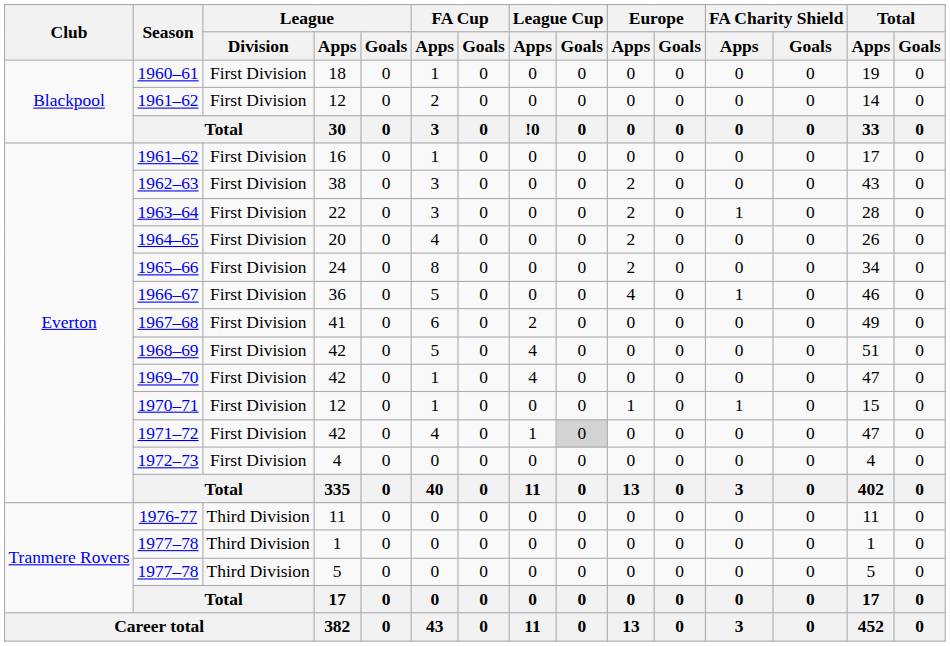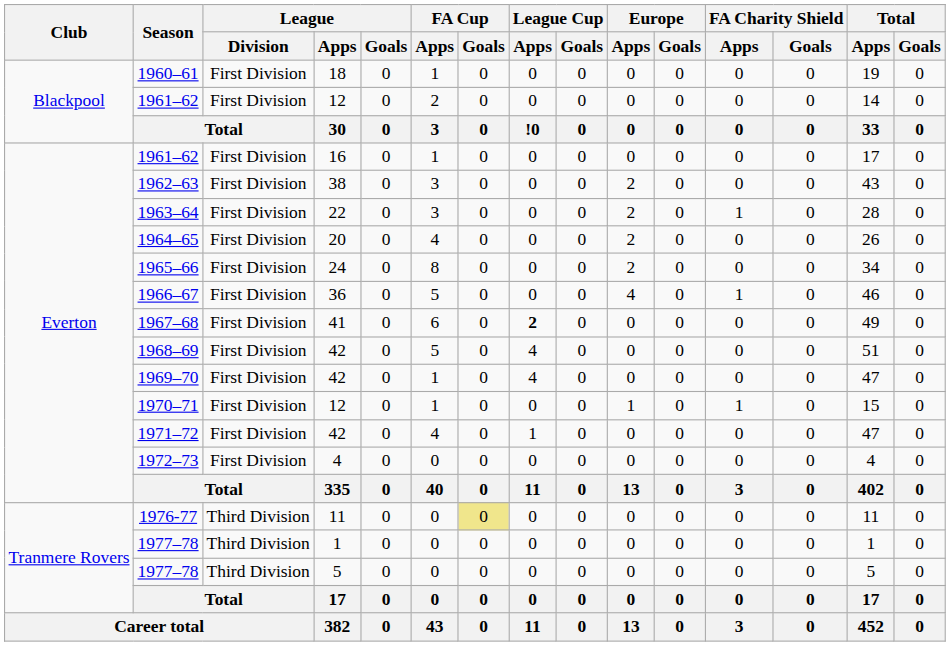(533, 322) normal -> (533, 322) bold
(582, 433) lightgrey background -> (582, 433) no background
(483, 516) no background -> (483, 516) khaki background
